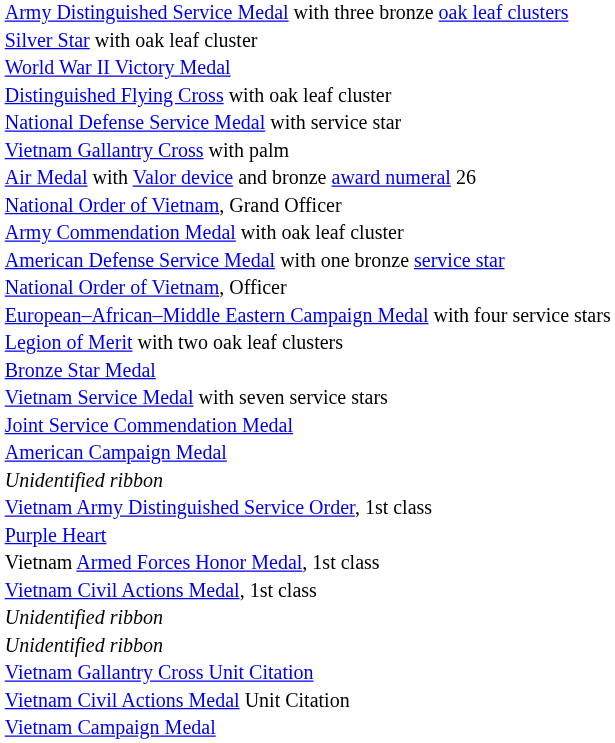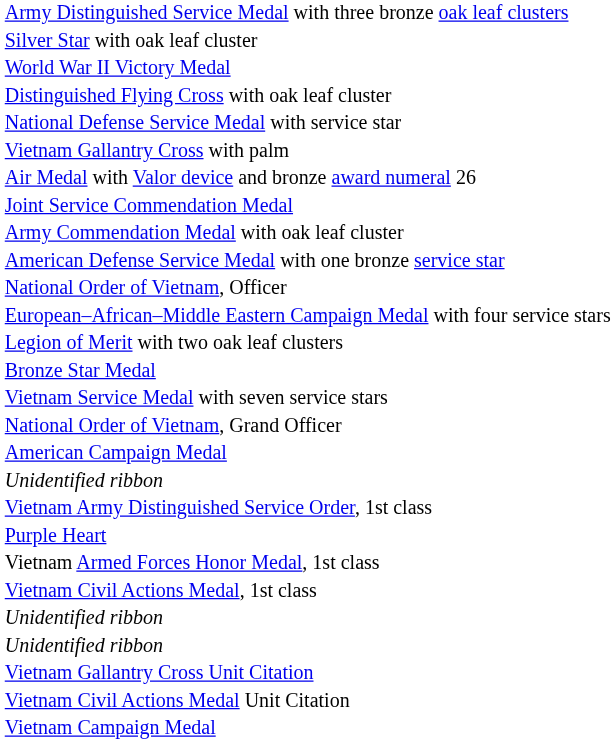(173, 205) National Order of Vietnam, Grand Officer -> (149, 205) Joint Service Commendation Medal
(149, 425) Joint Service Commendation Medal -> (173, 425) National Order of Vietnam, Grand Officer
